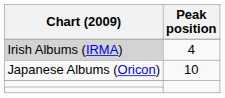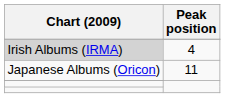(191, 70) 10 -> (191, 70) 11
